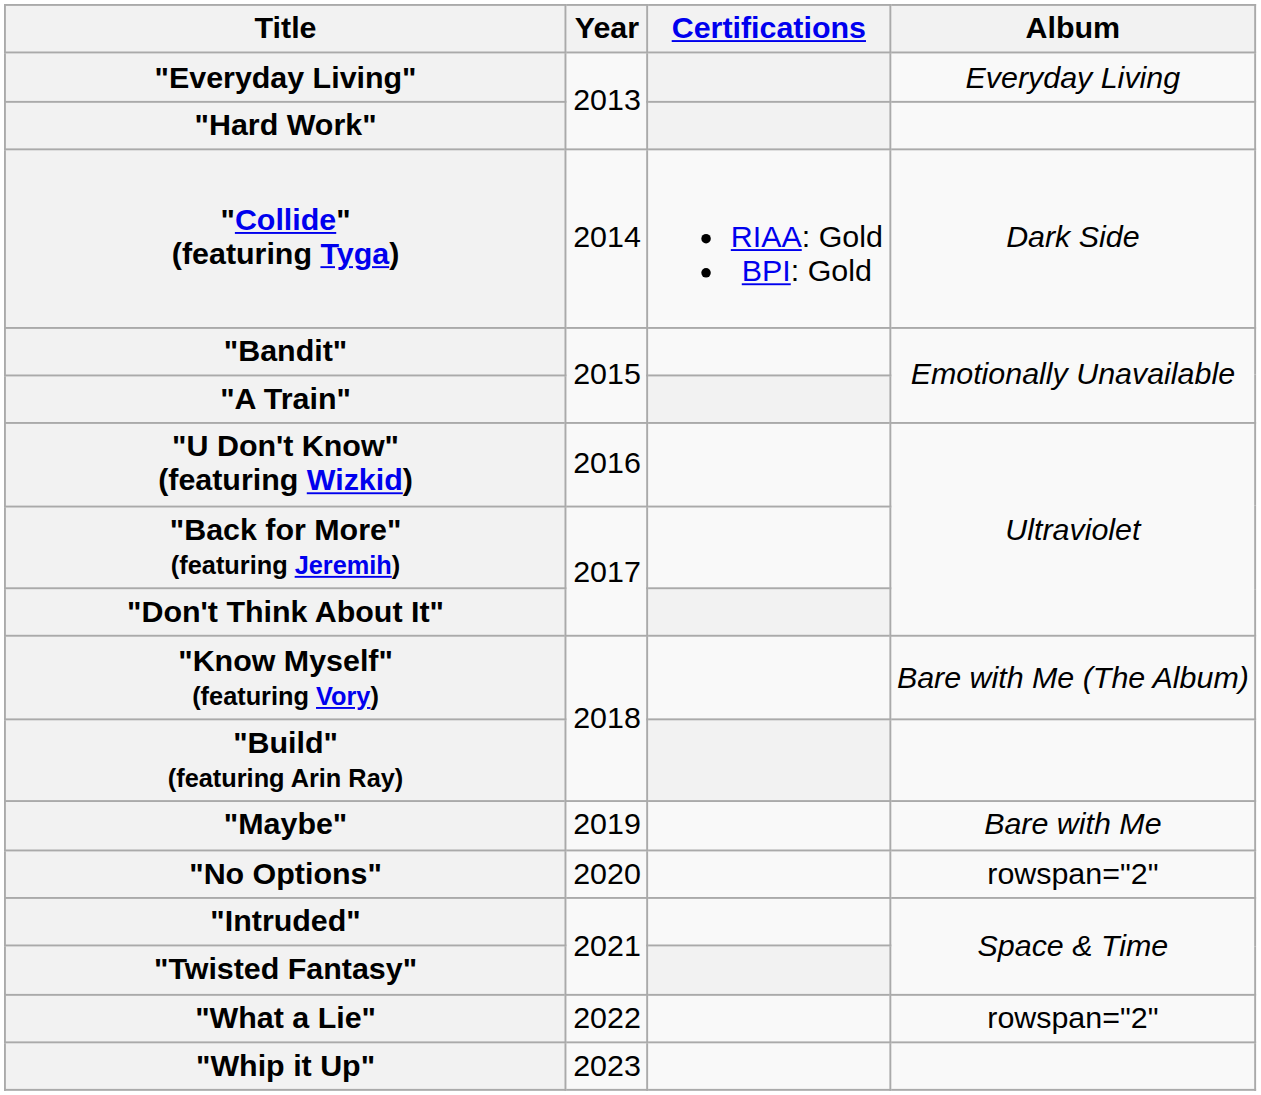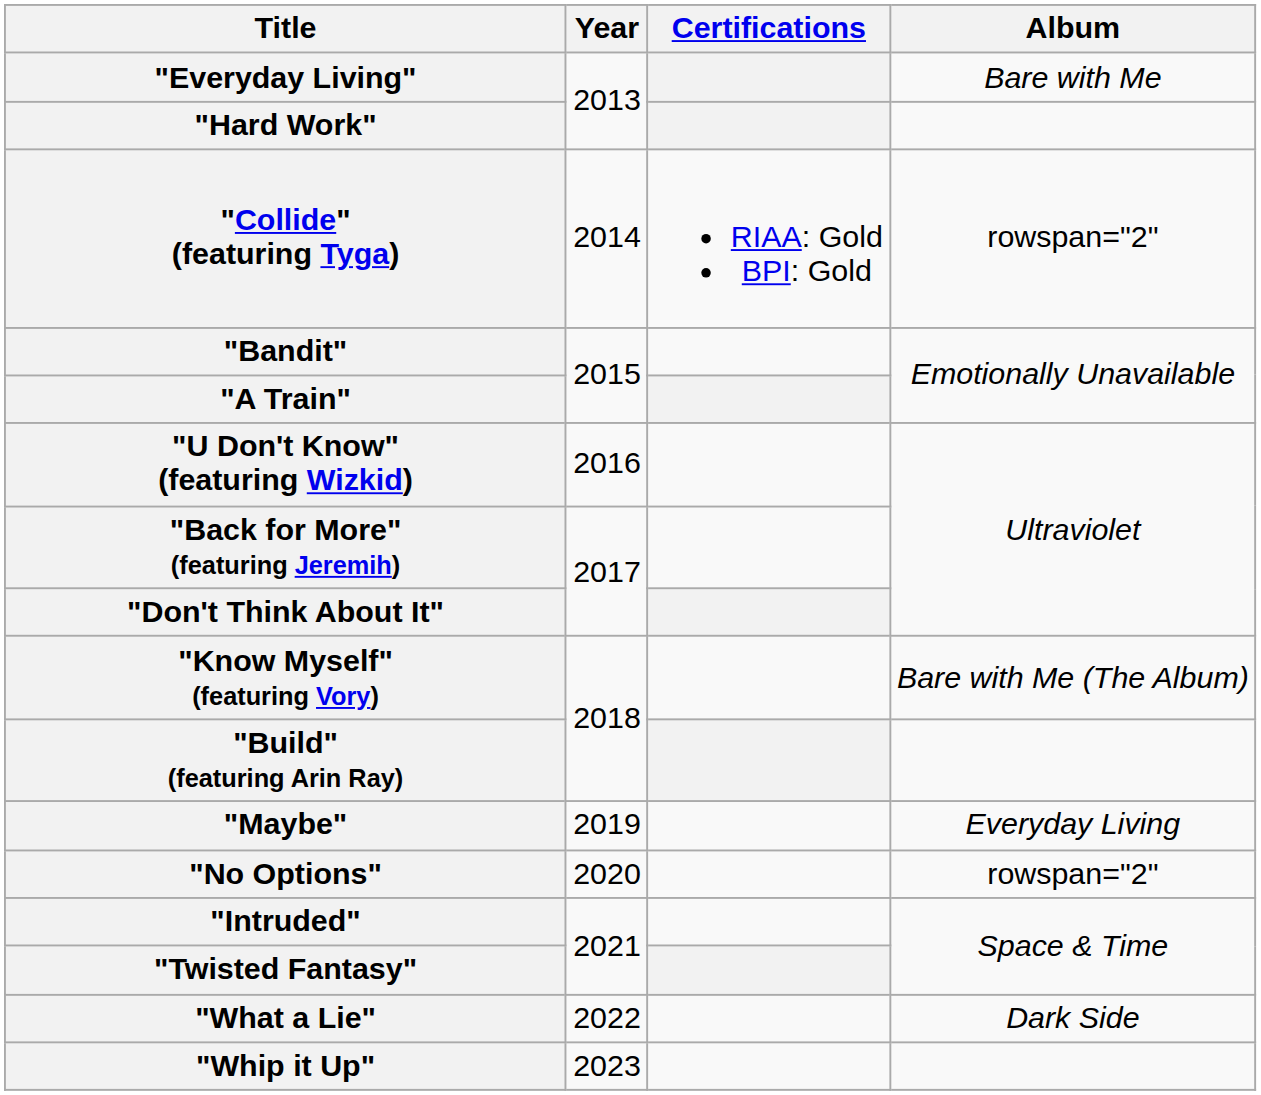(1073, 76) Everyday Living -> (1073, 76) Bare with Me
(1073, 237) Dark Side -> (1073, 237) rowspan="2"
(1073, 824) Bare with Me -> (1073, 824) Everyday Living
(1073, 1017) rowspan="2" -> (1073, 1017) Dark Side
